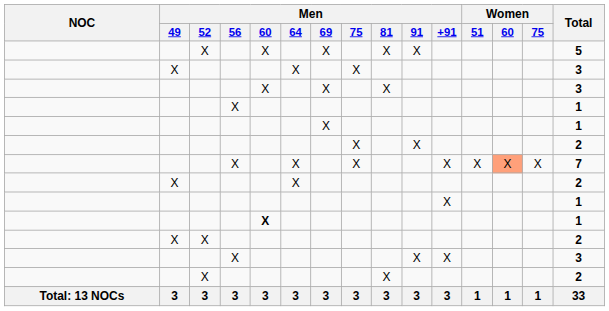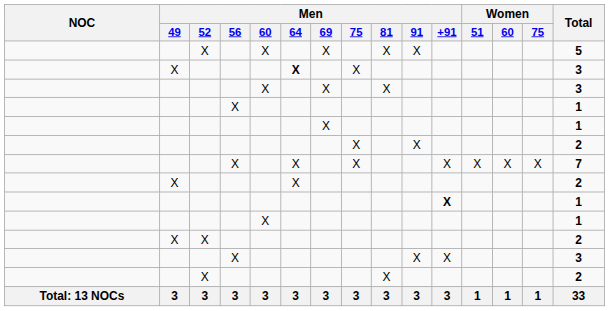(296, 70) normal -> (296, 70) bold
(508, 164) lightsalmon background -> (508, 164) no background
(447, 202) normal -> (447, 202) bold
(265, 221) bold -> (265, 221) normal
